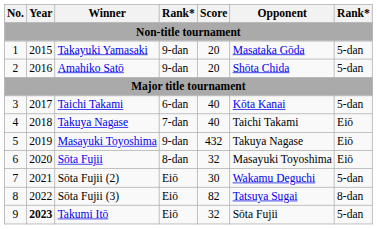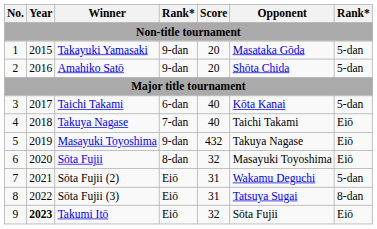(214, 178) 30 -> (214, 178) 31
(214, 196) 82 -> (214, 196) 31
(350, 214) 5-dan -> (345, 214) Eiō
